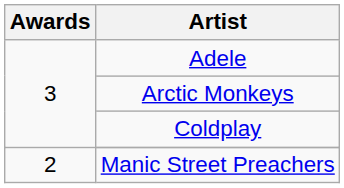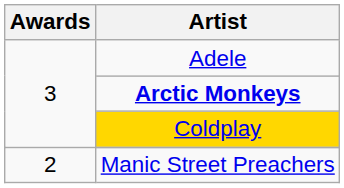(218, 93) normal -> (218, 93) bold
(218, 128) no background -> (218, 128) gold background
